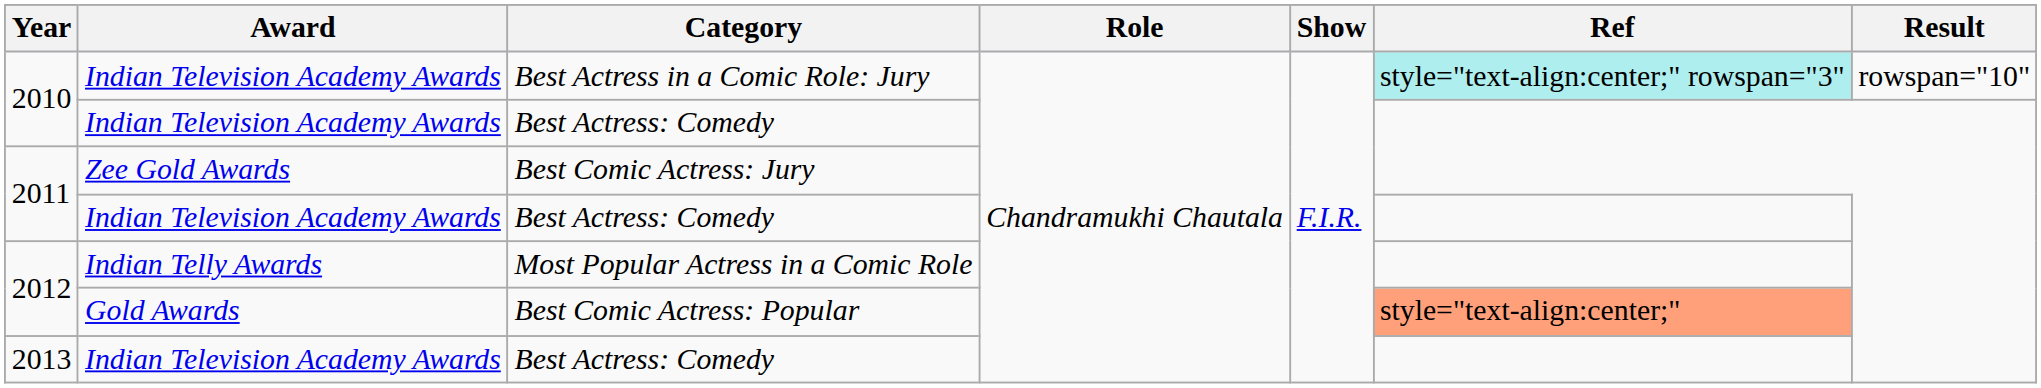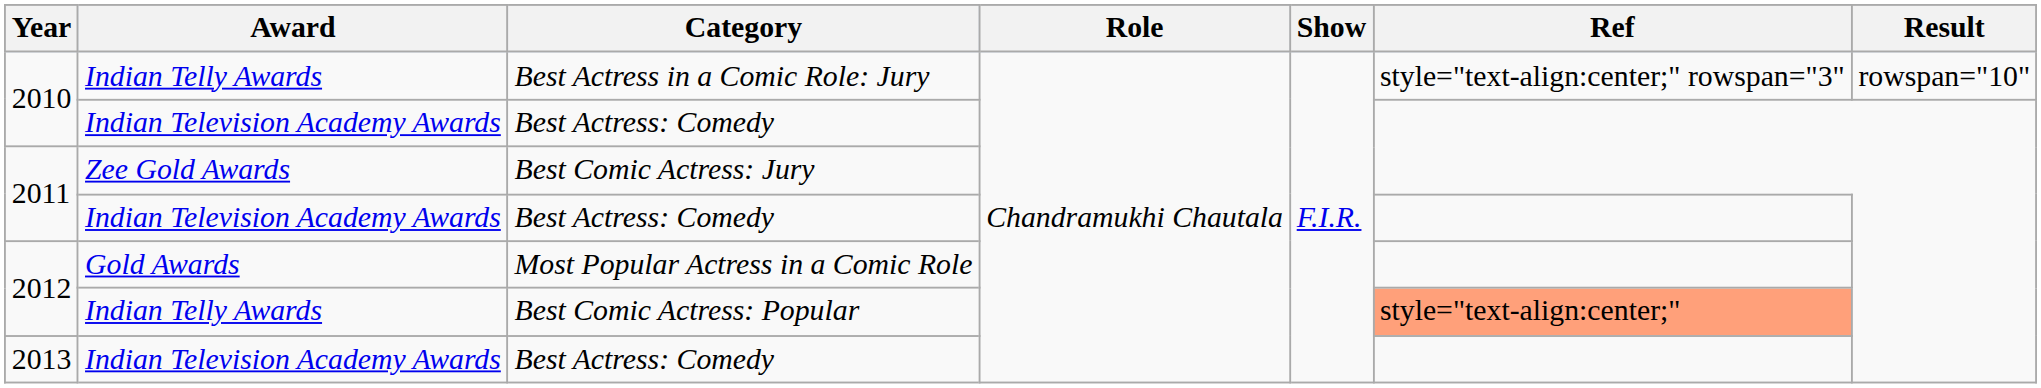(293, 75) Indian Television Academy Awards -> (204, 75) Indian Telly Awards
(1612, 75) paleturquoise background -> (1612, 75) no background
(204, 264) Indian Telly Awards -> (162, 264) Gold Awards
(162, 311) Gold Awards -> (204, 311) Indian Telly Awards
